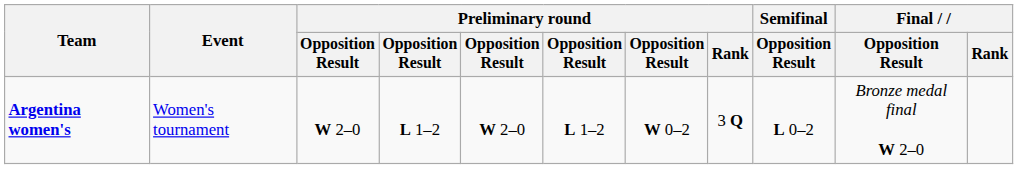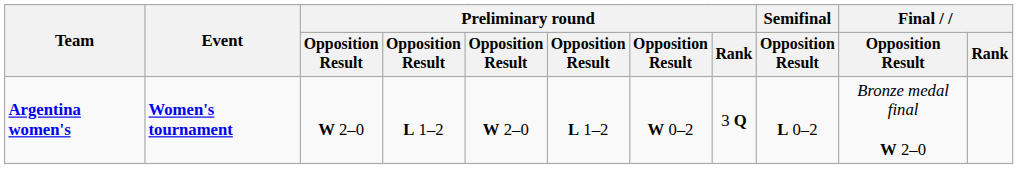(191, 120) normal -> (191, 120) bold
